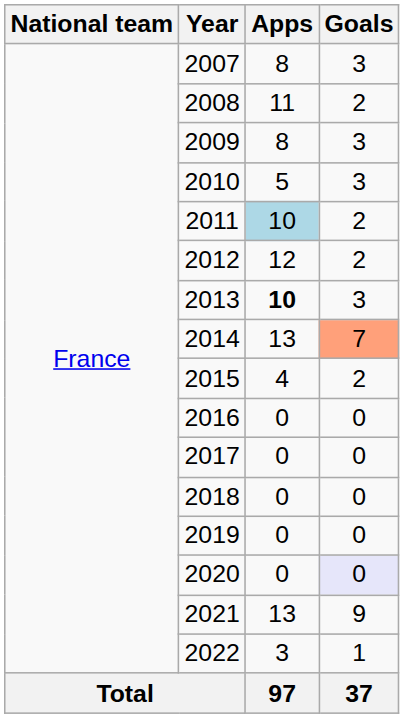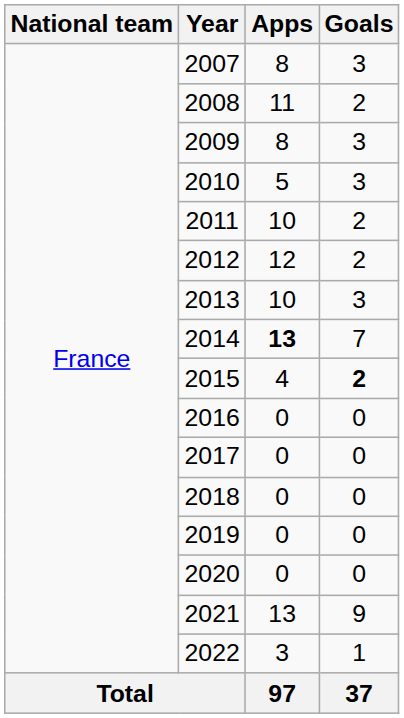(282, 220) lightblue background -> (282, 220) no background
(282, 299) bold -> (282, 299) normal
(282, 338) normal -> (282, 338) bold
(359, 338) lightsalmon background -> (359, 338) no background
(359, 378) normal -> (359, 378) bold
(359, 574) lavender background -> (359, 574) no background
